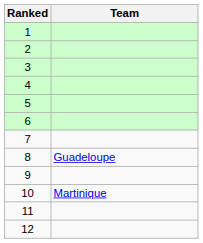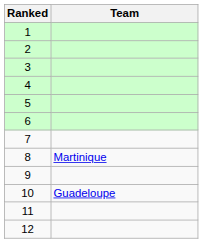(84, 158) Guadeloupe -> (80, 158) Martinique
(80, 193) Martinique -> (84, 193) Guadeloupe
